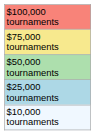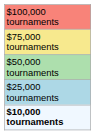(33, 117) normal -> (35, 117) bold
